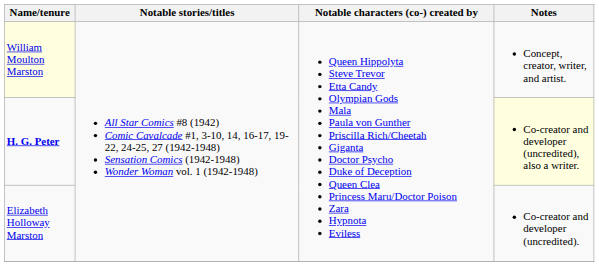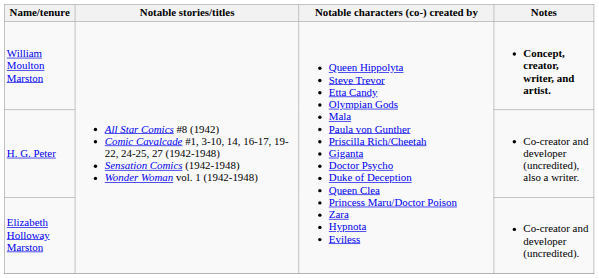(26, 59) lightyellow background -> (26, 65) no background
(544, 66) normal -> (544, 72) bold
(33, 141) bold -> (31, 153) normal
(544, 147) lightyellow background -> (544, 160) no background
